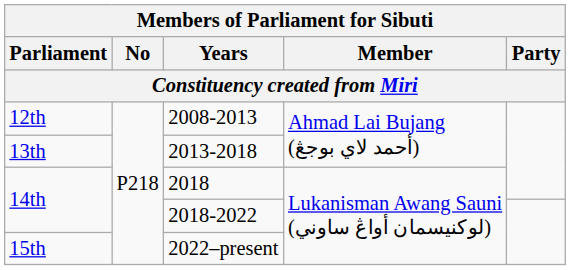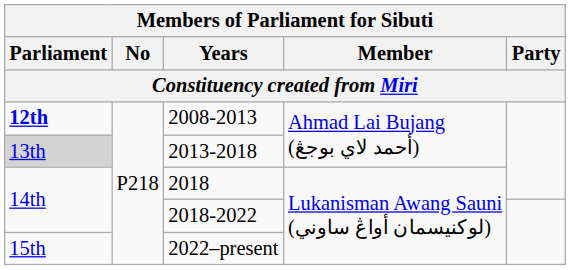(28, 118) normal -> (29, 118) bold
(28, 150) no background -> (28, 150) lightgrey background
